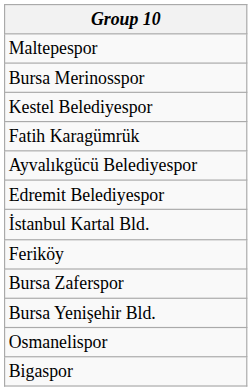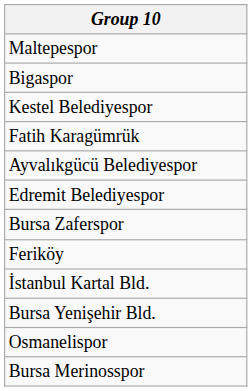(77, 77) Bursa Merinosspor -> (41, 77) Bigaspor
(79, 224) İstanbul Kartal Bld. -> (66, 224) Bursa Zaferspor
(66, 283) Bursa Zaferspor -> (79, 283) İstanbul Kartal Bld.
(41, 371) Bigaspor -> (77, 371) Bursa Merinosspor
